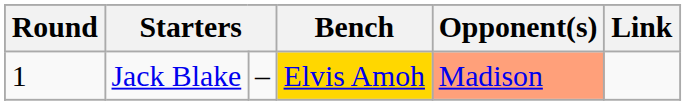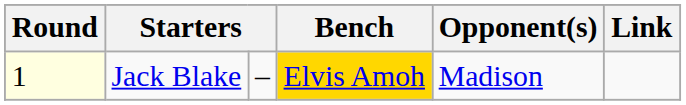(19, 75) no background -> (19, 75) lightyellow background
(491, 75) lightsalmon background -> (491, 75) no background
